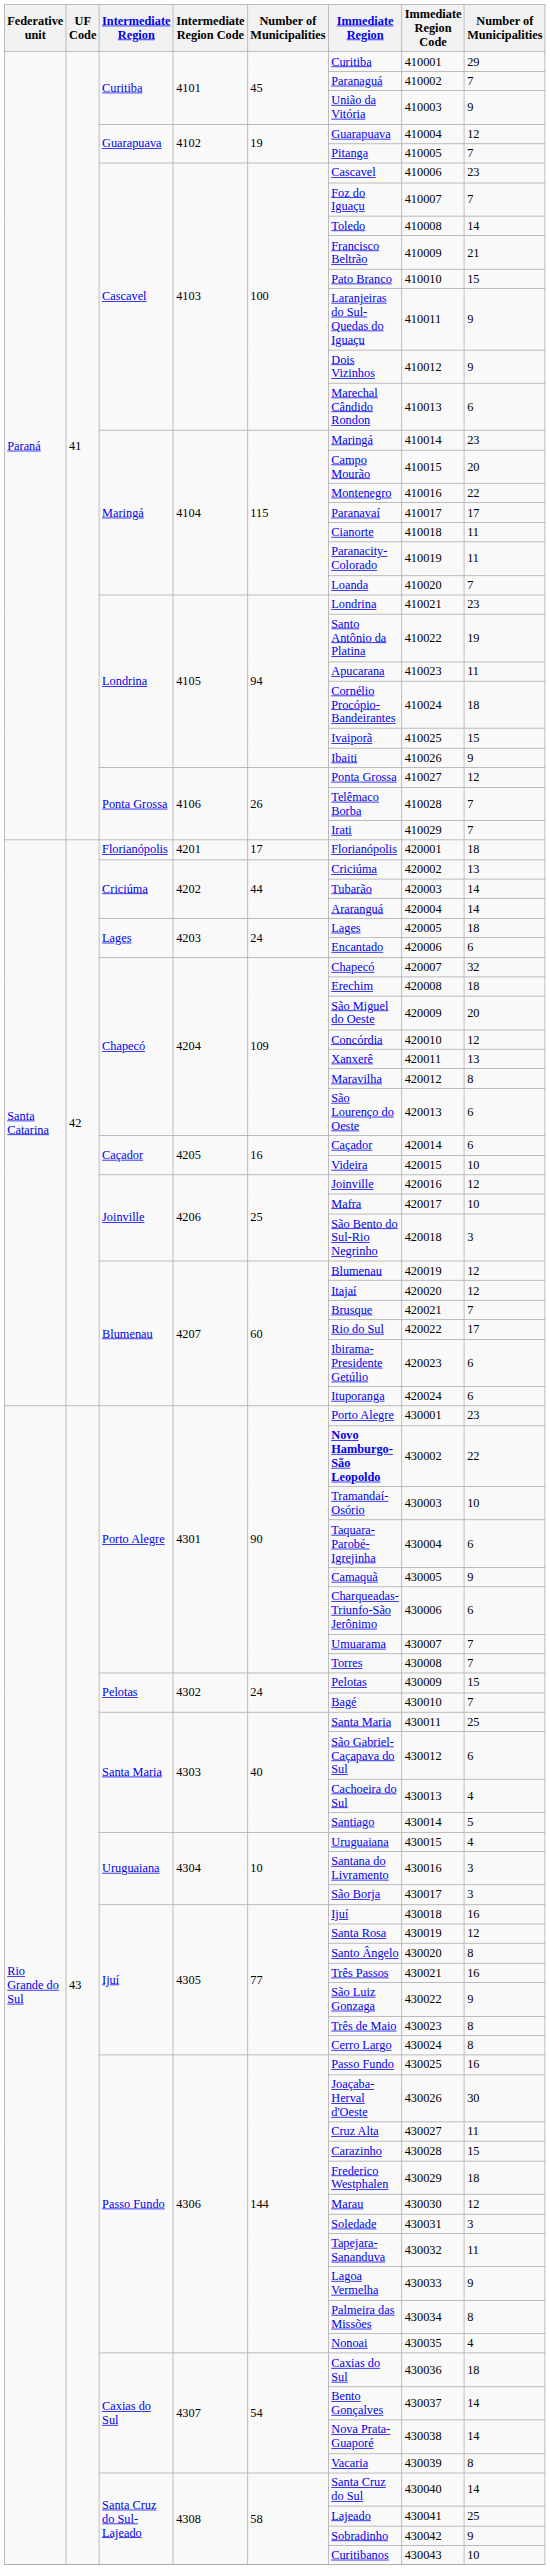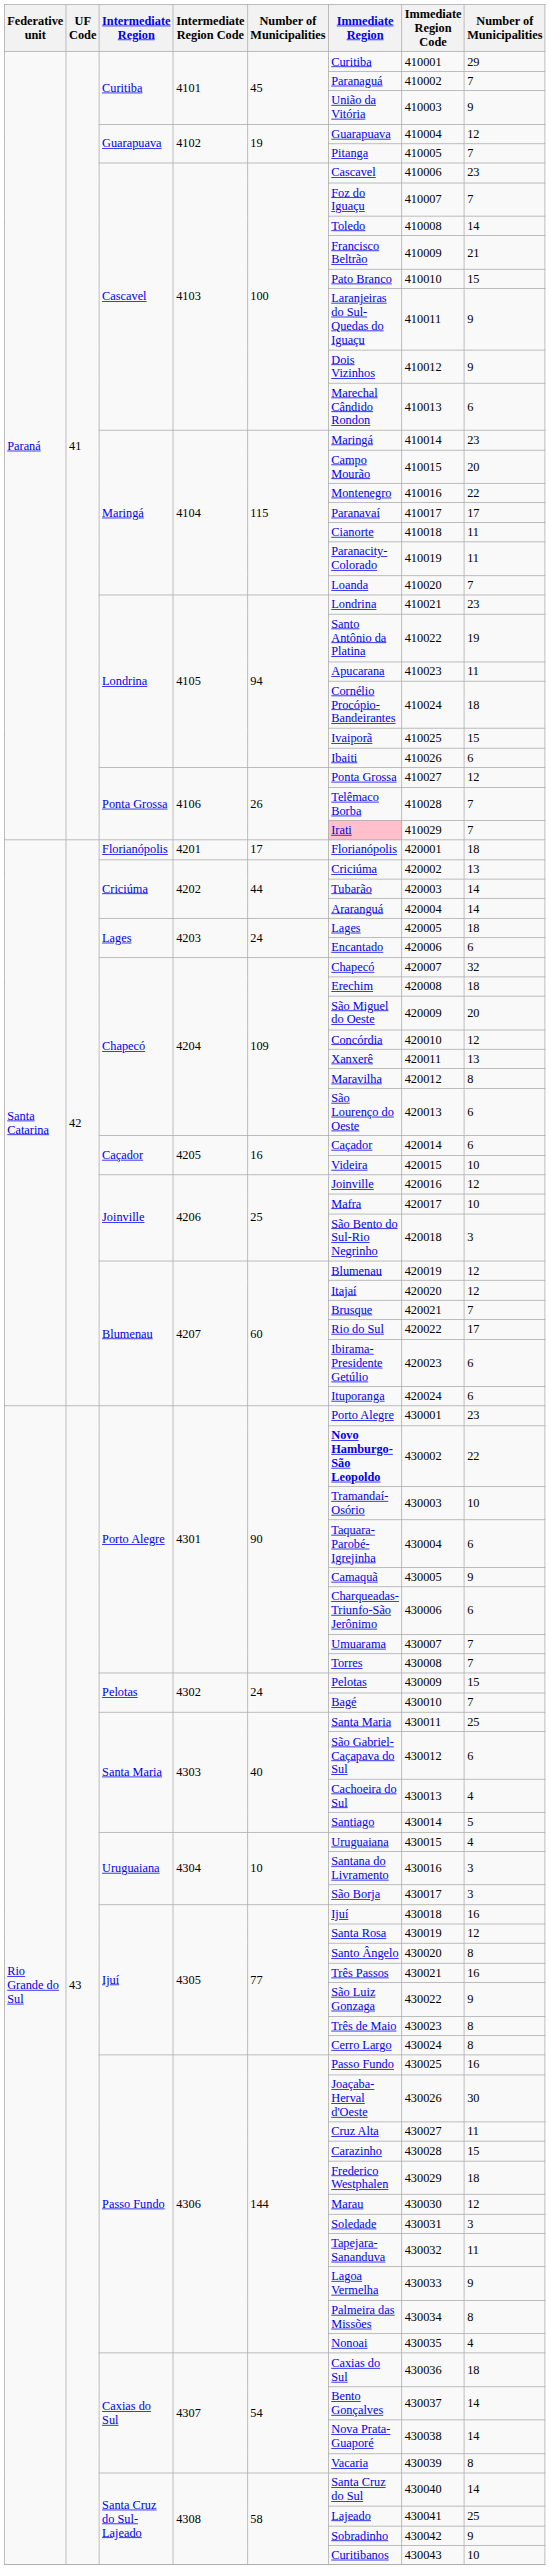(470, 757) 9 -> (470, 757) 6
(342, 830) no background -> (342, 830) pink background
